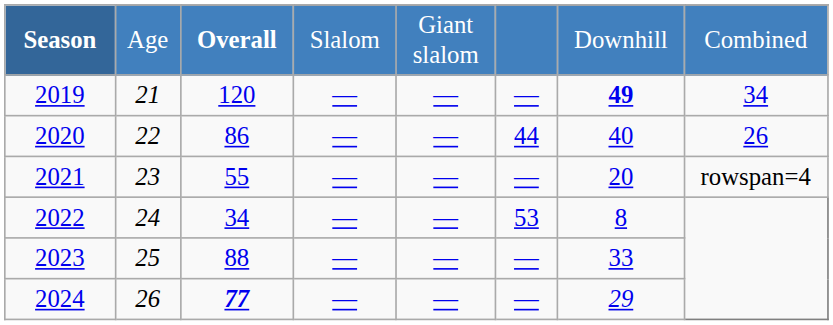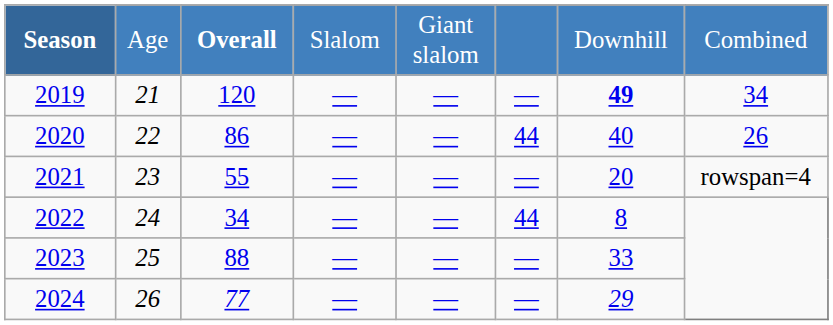(526, 217) 53 -> (526, 217) 44
(237, 299) bold -> (237, 299) normal
